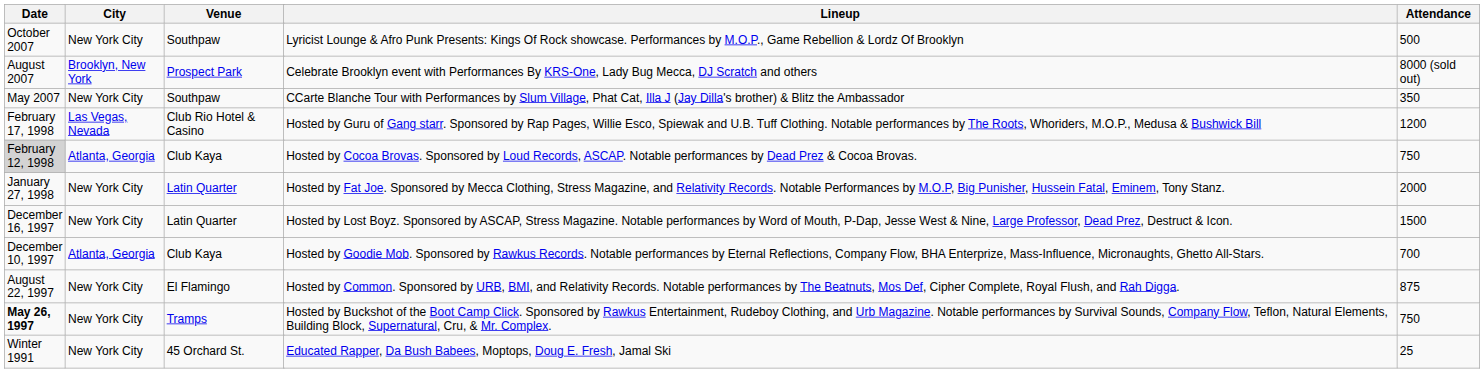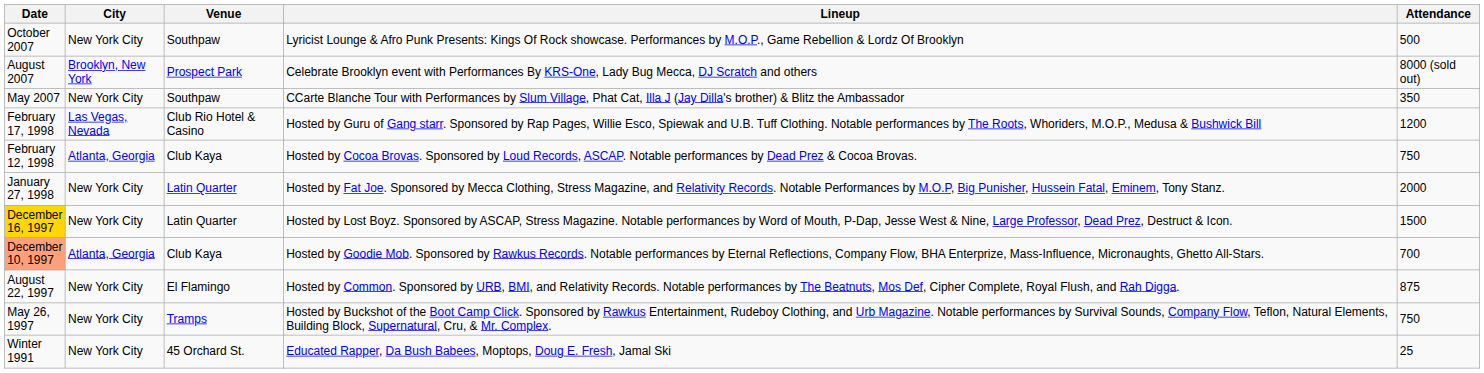(31, 156) lightgrey background -> (31, 156) no background
(35, 221) no background -> (35, 221) gold background
(35, 254) no background -> (35, 254) lightsalmon background
(29, 319) bold -> (28, 319) normal
